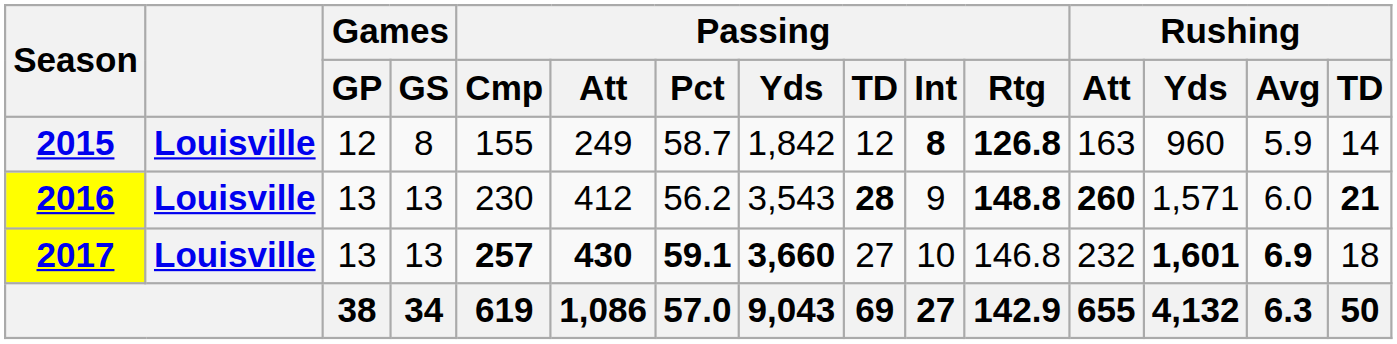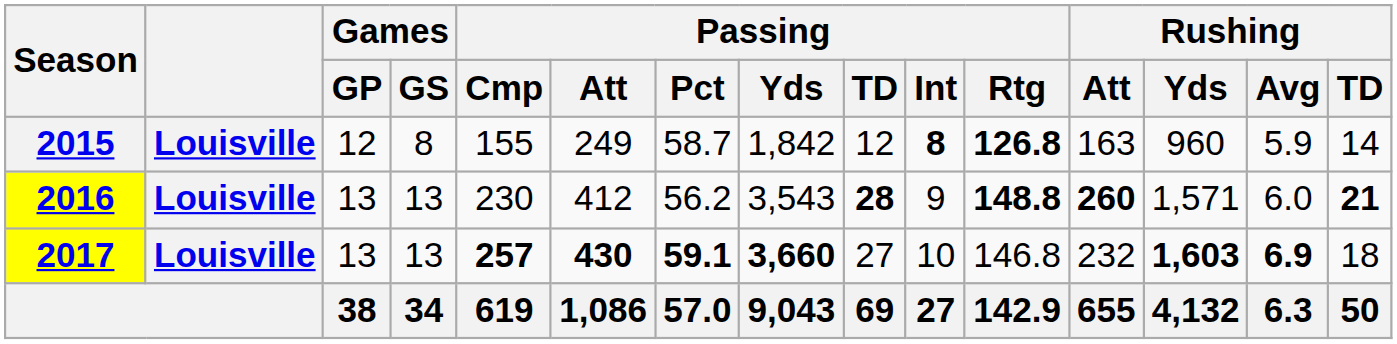(1196, 254) 1,601 -> (1196, 254) 1,603
